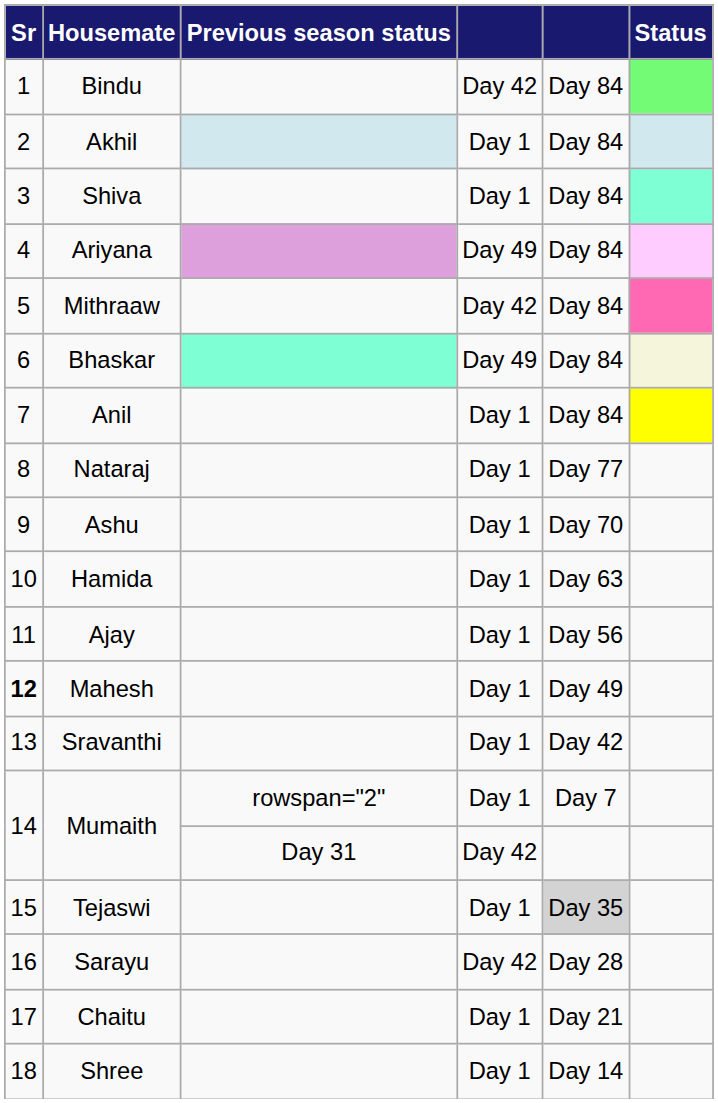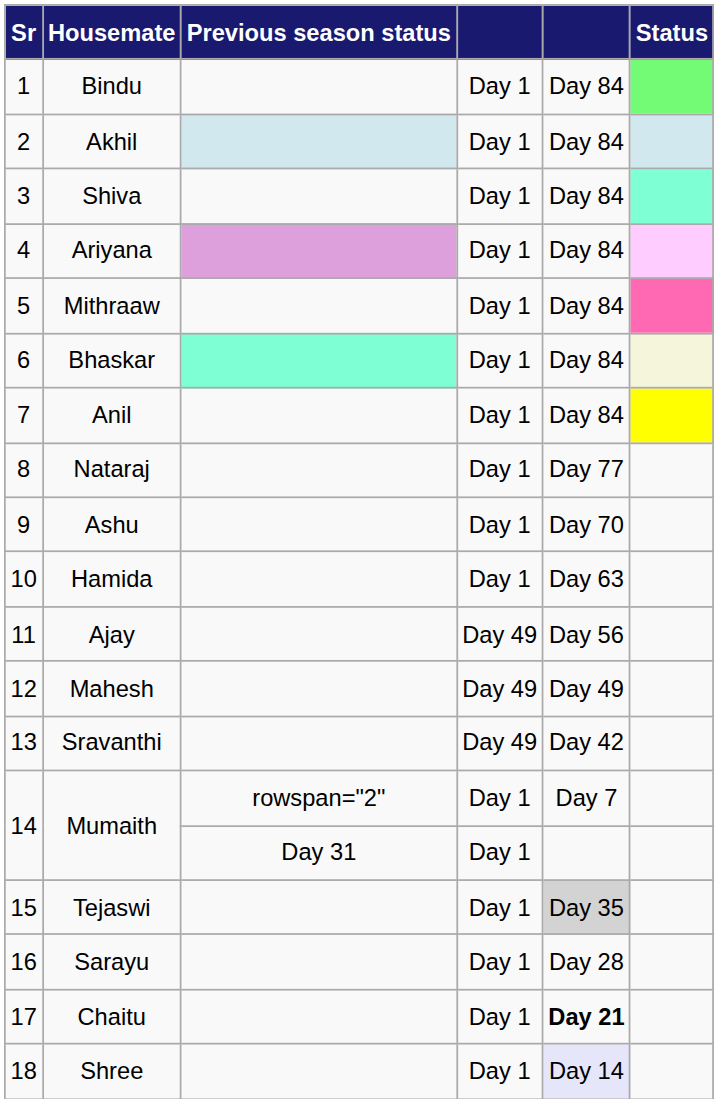(500, 87) Day 42 -> (500, 87) Day 1
(500, 251) Day 49 -> (500, 251) Day 1
(500, 305) Day 42 -> (500, 305) Day 1
(500, 360) Day 49 -> (500, 360) Day 1
(500, 634) Day 1 -> (500, 634) Day 49
(24, 688) bold -> (24, 688) normal
(500, 688) Day 1 -> (500, 688) Day 49
(500, 743) Day 1 -> (500, 743) Day 49
(500, 852) Day 42 -> (500, 852) Day 1
(500, 962) Day 42 -> (500, 962) Day 1
(586, 1016) normal -> (586, 1016) bold
(586, 1071) no background -> (586, 1071) lavender background
